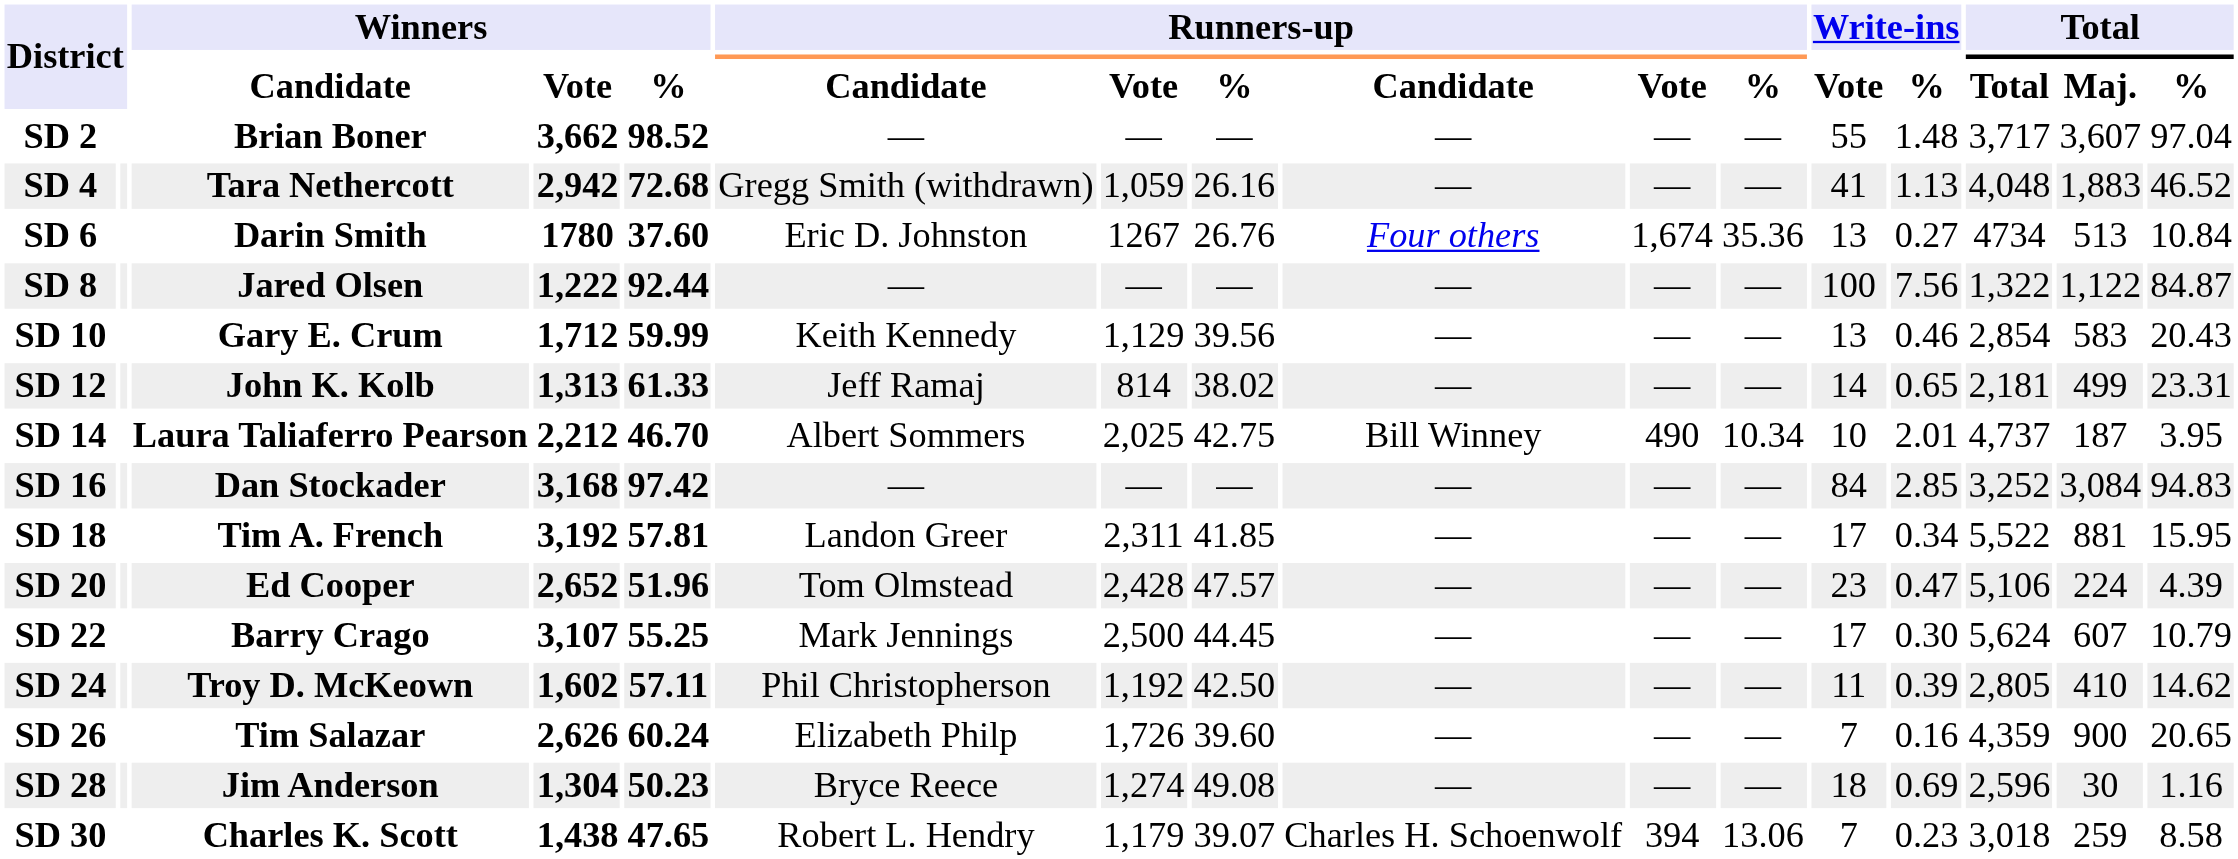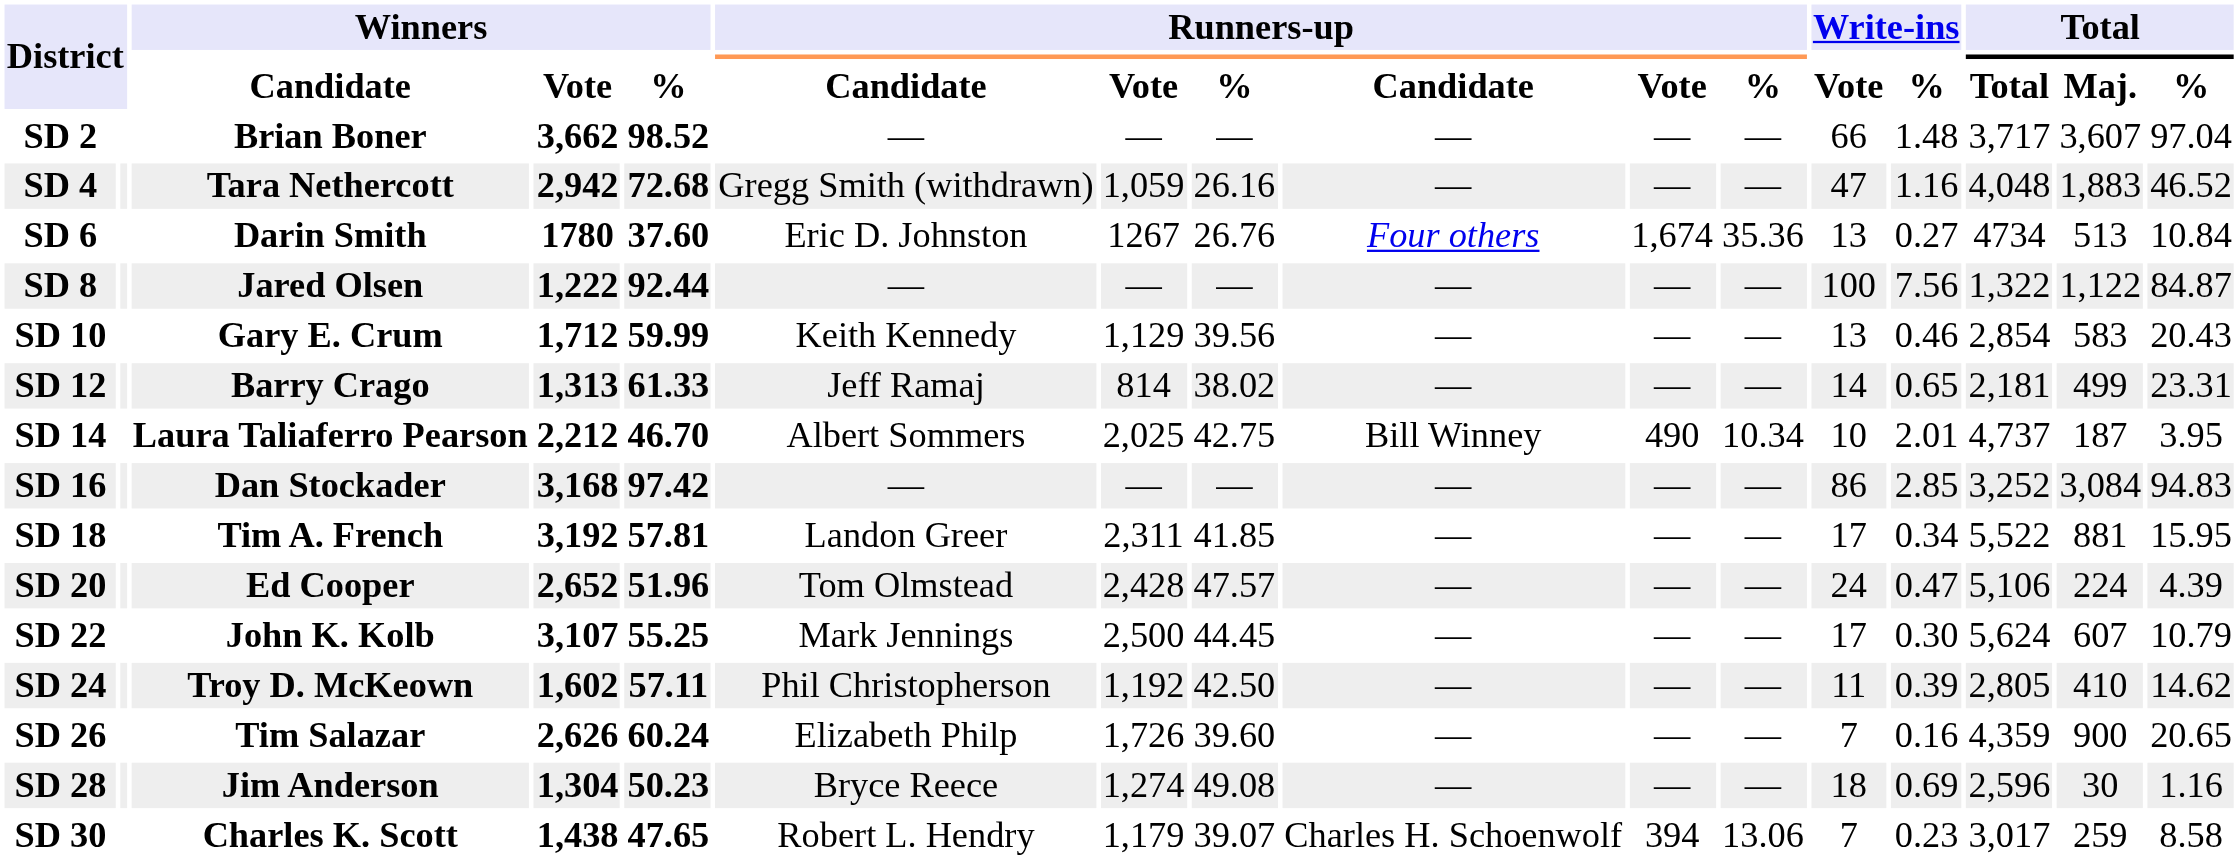(1849, 135) 55 -> (1849, 135) 66
(1849, 185) 41 -> (1849, 185) 47
(1927, 185) 1.13 -> (1927, 185) 1.16
(330, 385) John K. Kolb -> (330, 385) Barry Crago
(1849, 485) 84 -> (1849, 485) 86
(1849, 585) 23 -> (1849, 585) 24
(330, 634) Barry Crago -> (330, 634) John K. Kolb
(2009, 834) 3,018 -> (2009, 834) 3,017
